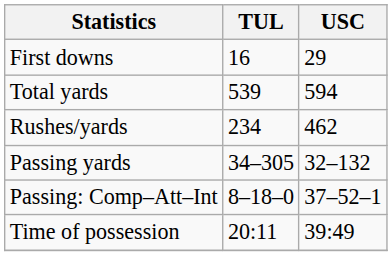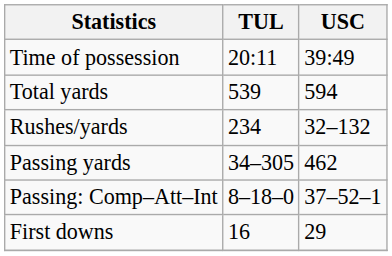rows swapped: (62, 57) <-> (95, 232)
(321, 127) 462 -> (337, 127) 32–132
(337, 162) 32–132 -> (321, 162) 462
